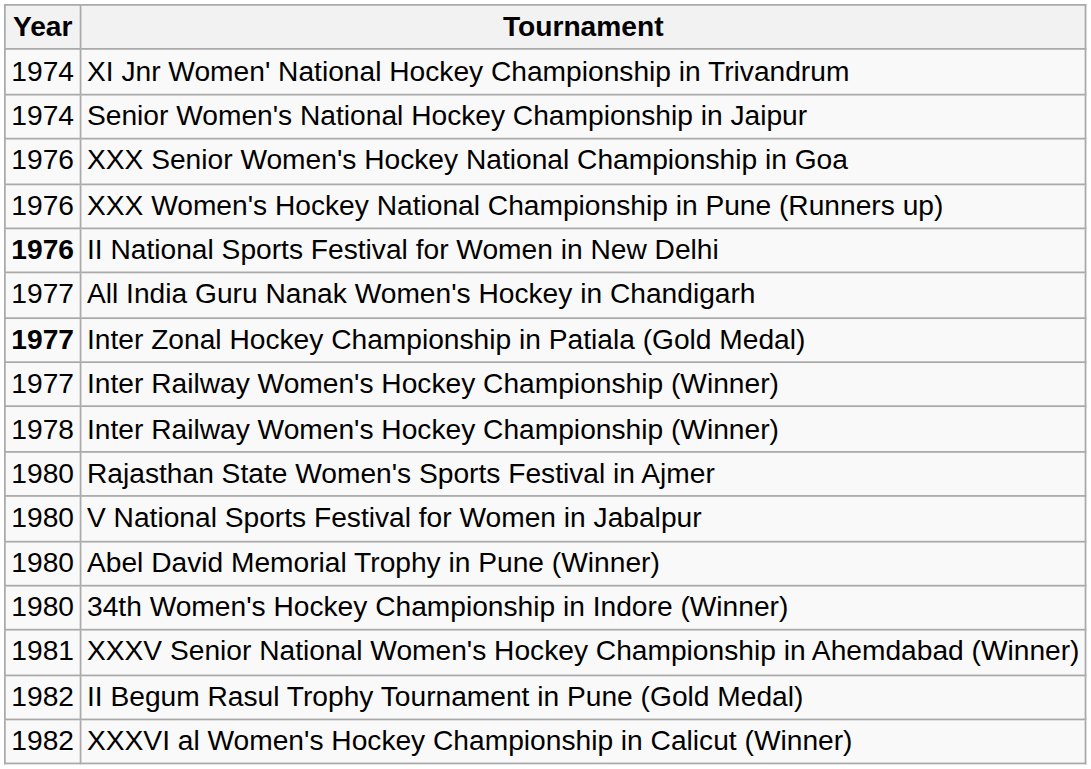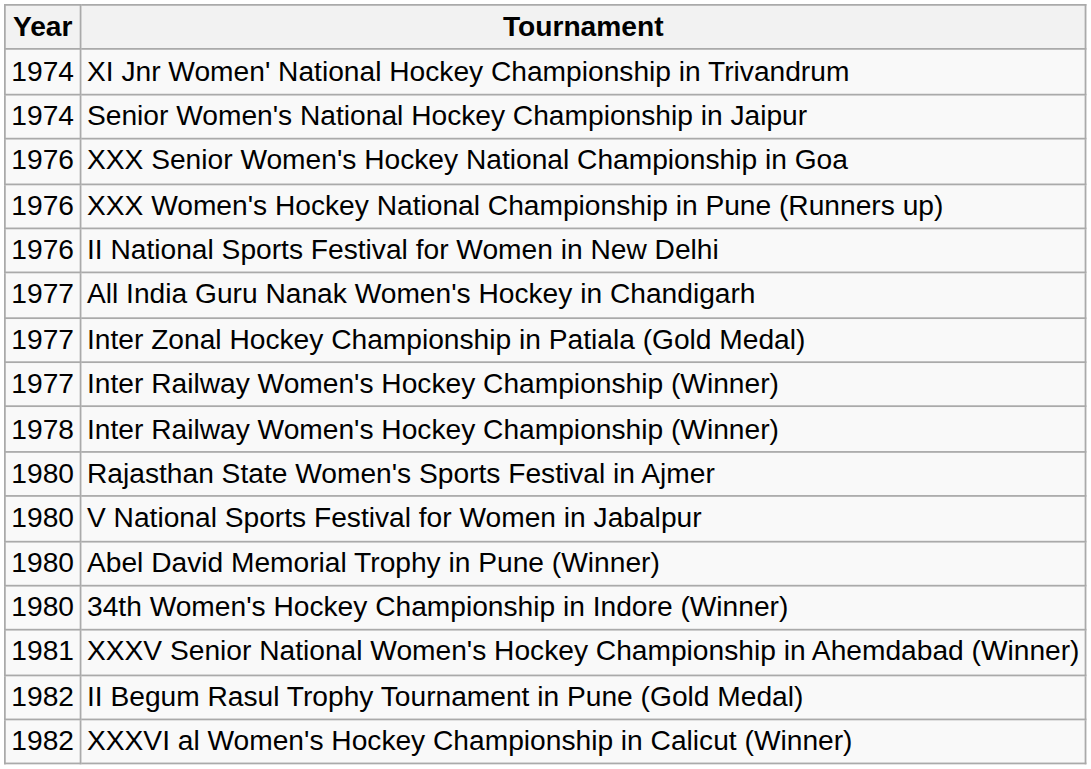(43, 250) bold -> (43, 250) normal
(43, 339) bold -> (43, 339) normal
